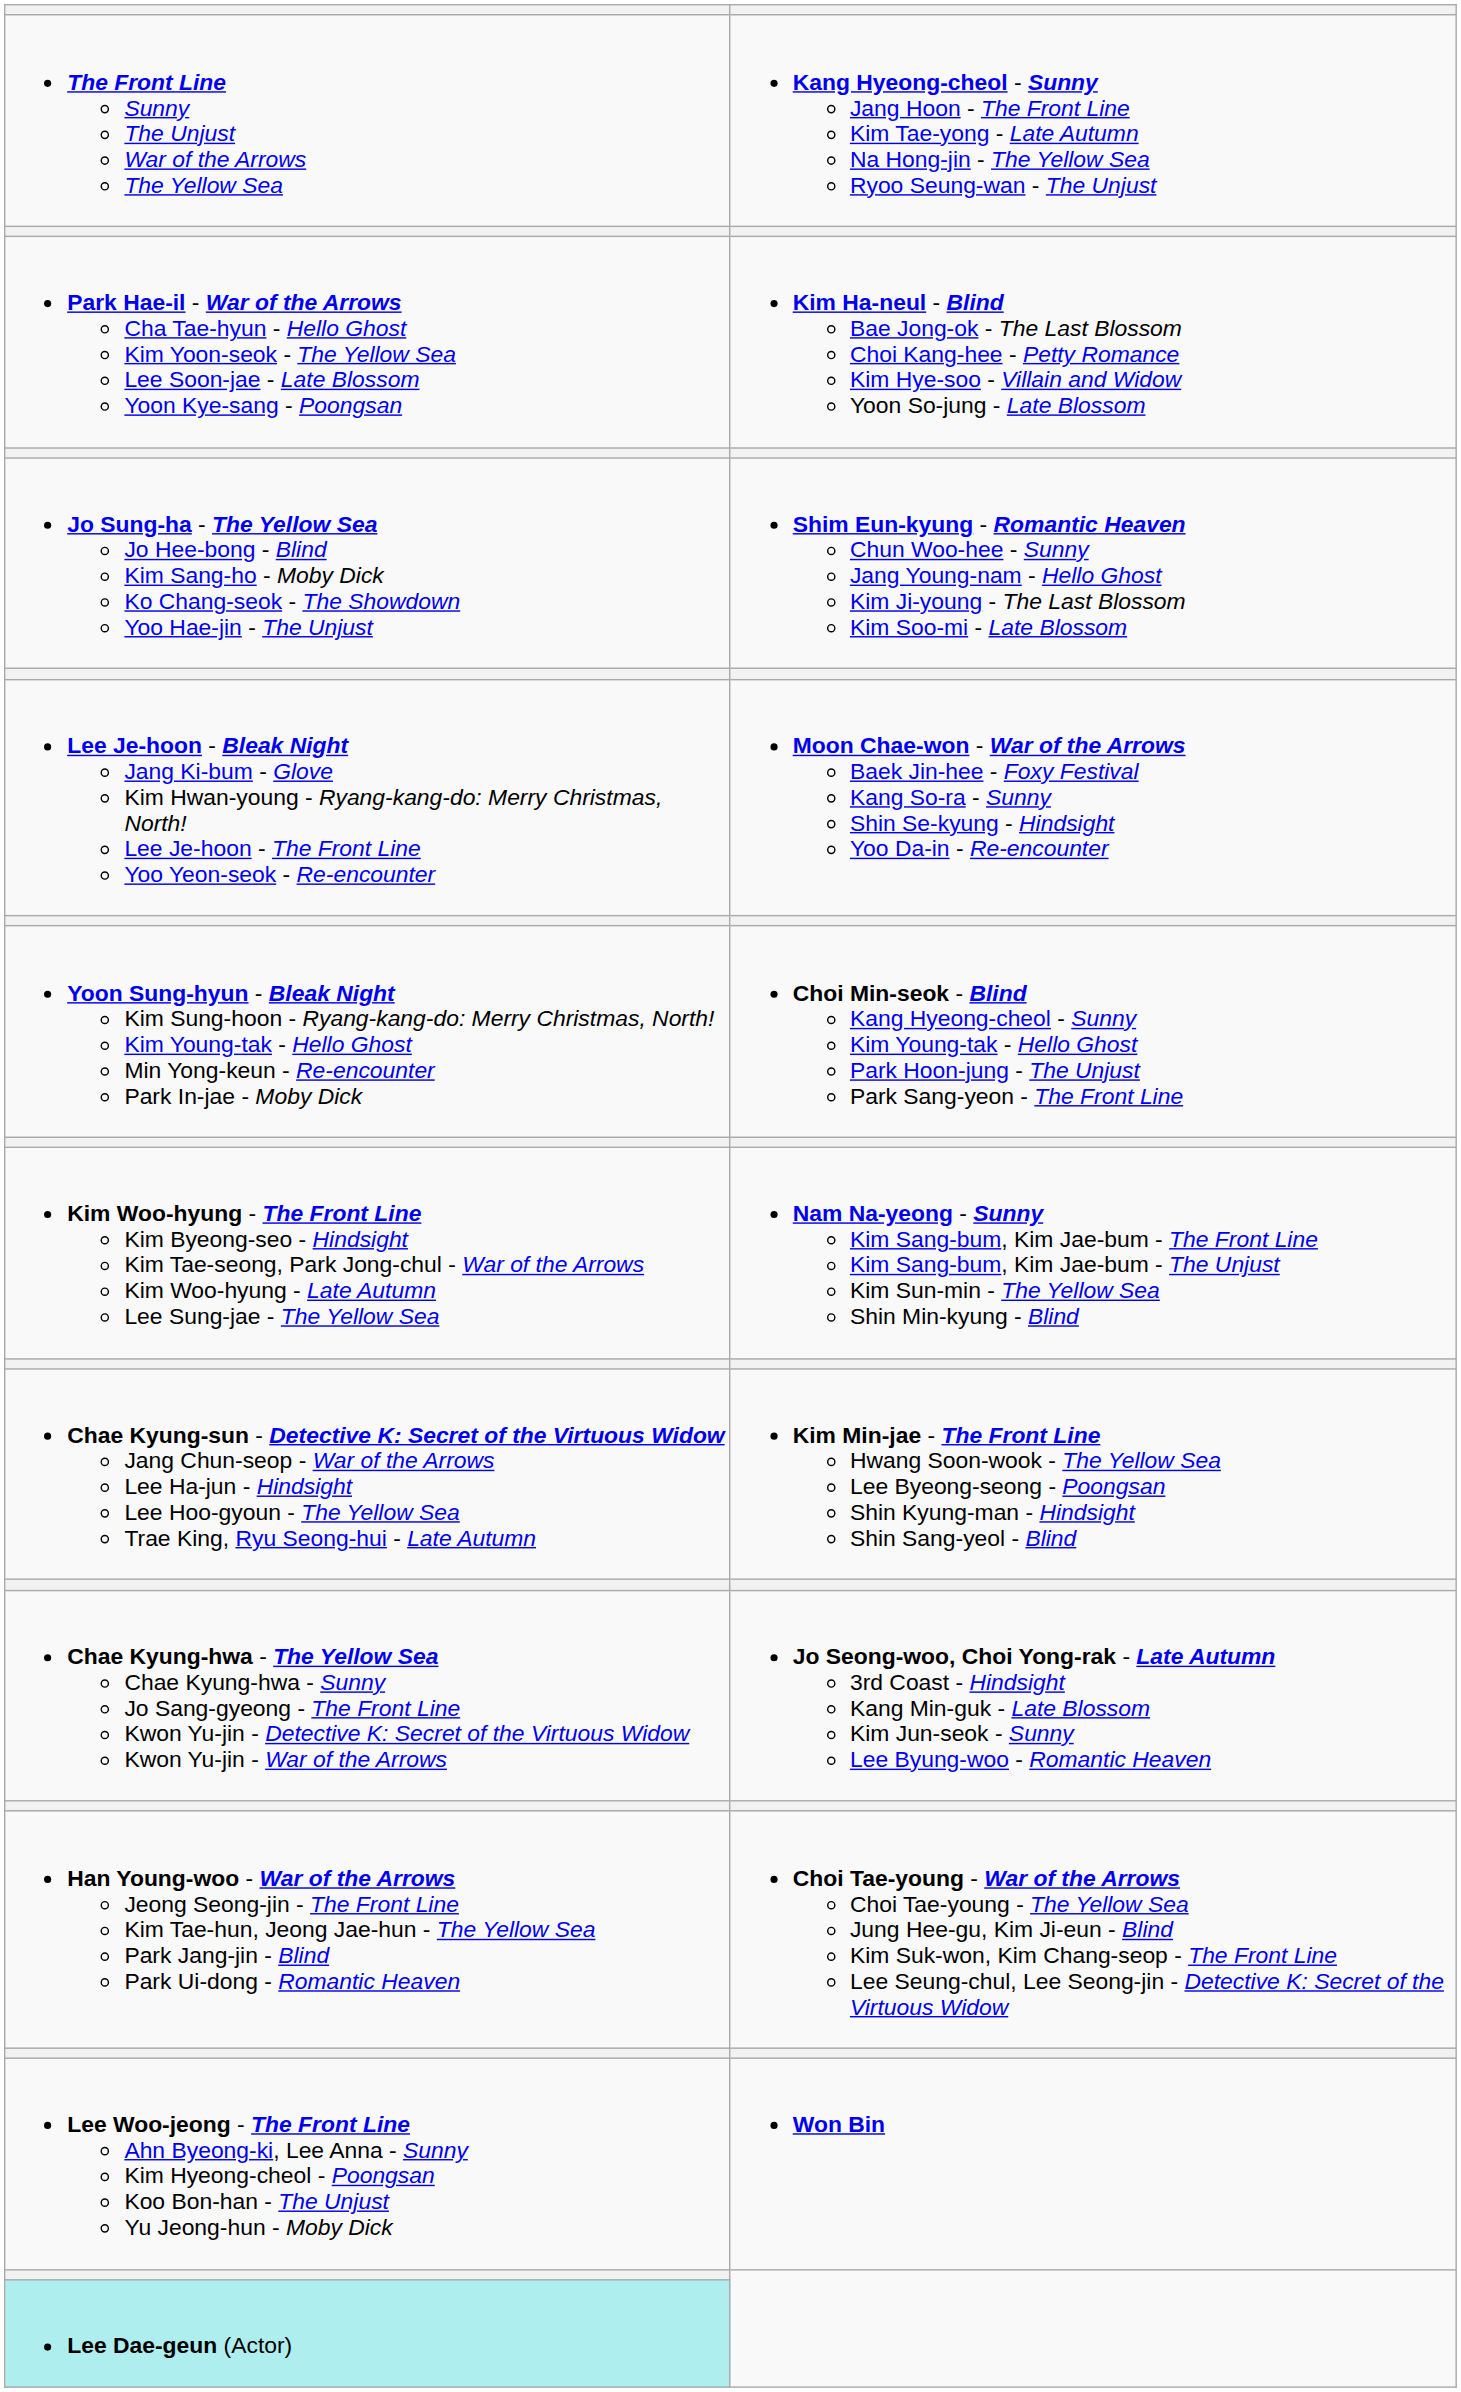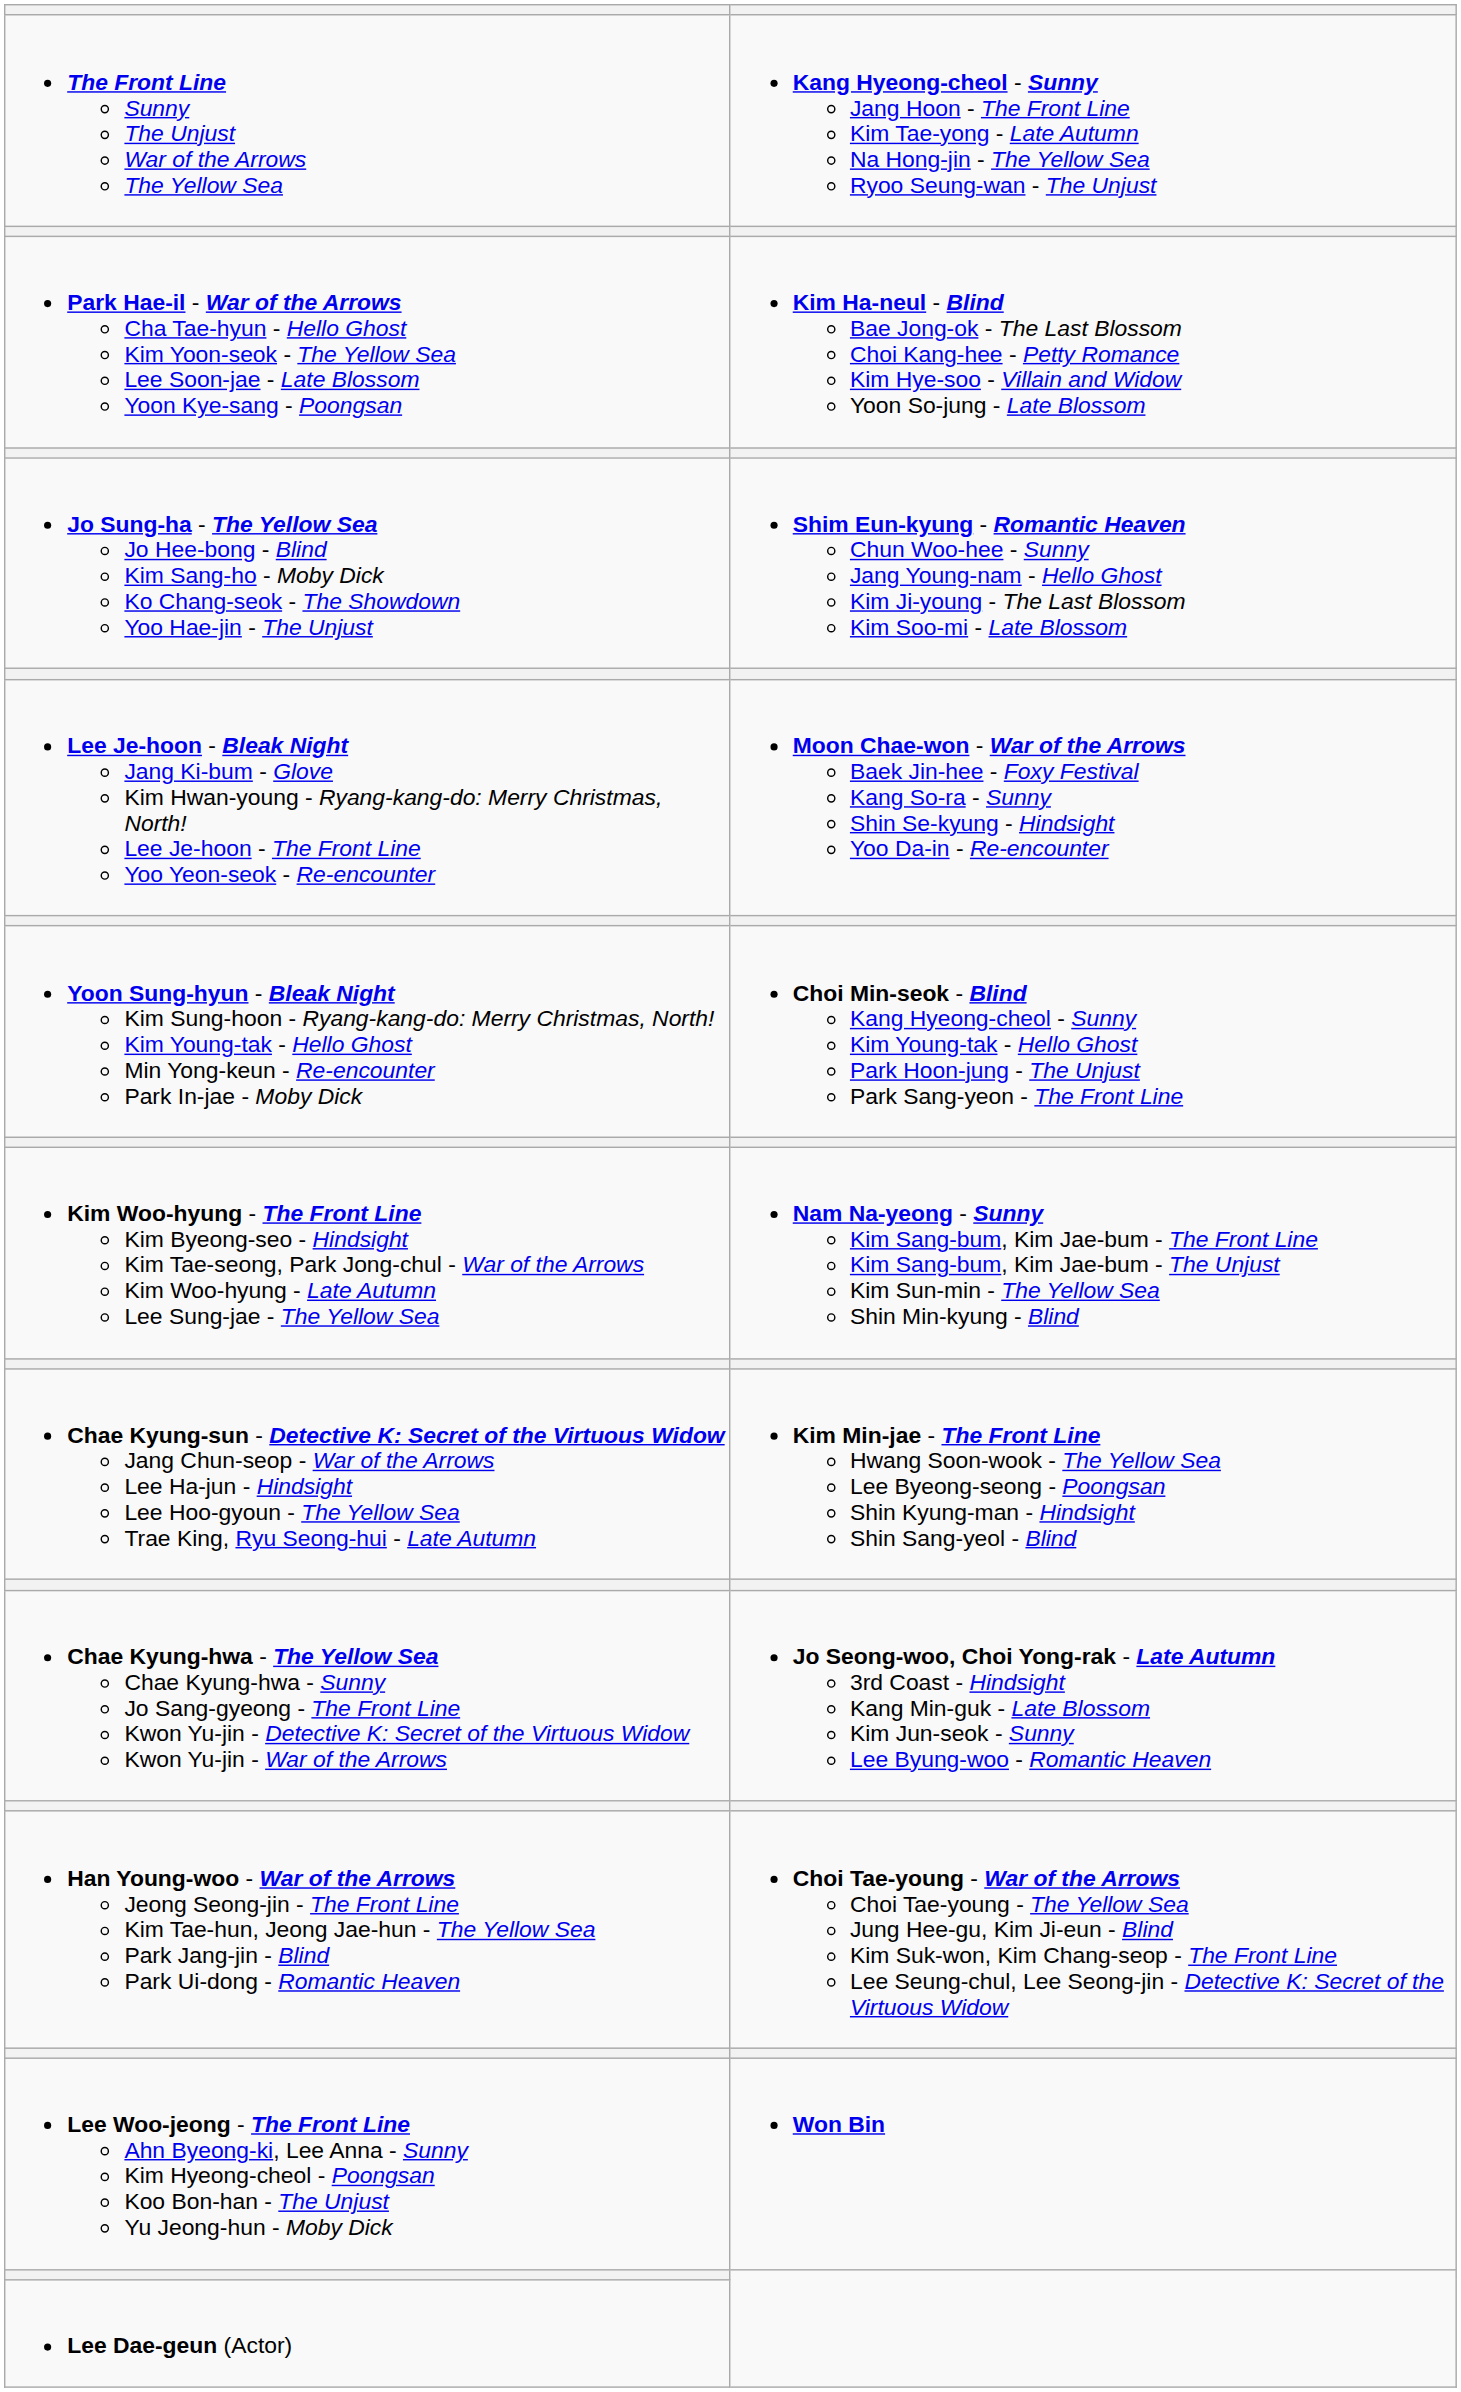(367, 2346) paleturquoise background -> (367, 2346) no background
